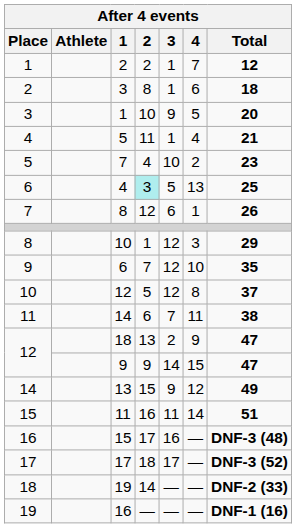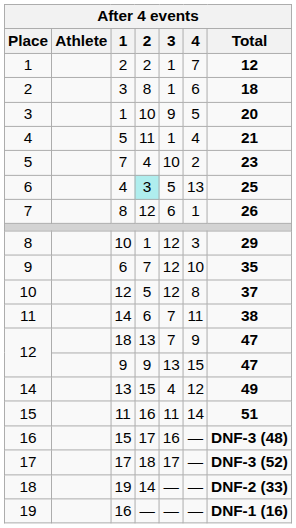(171, 340) 2 -> (171, 340) 7
(171, 364) 14 -> (171, 364) 13
(171, 389) 9 -> (171, 389) 4
